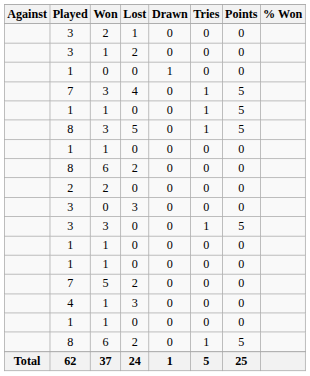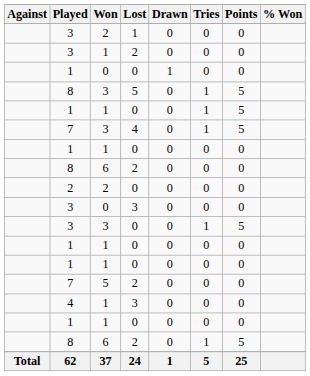rows swapped: (70, 129) <-> (70, 91)
